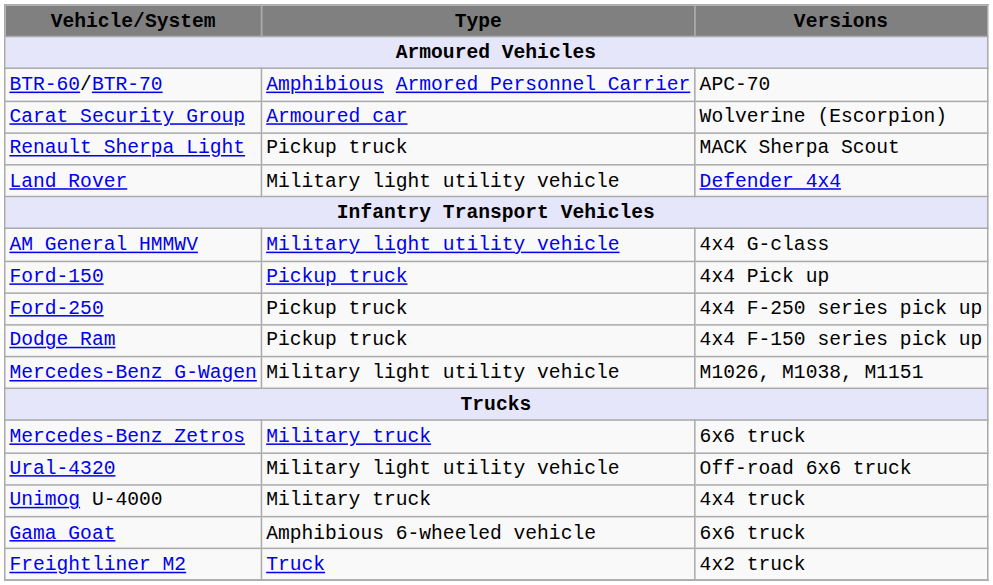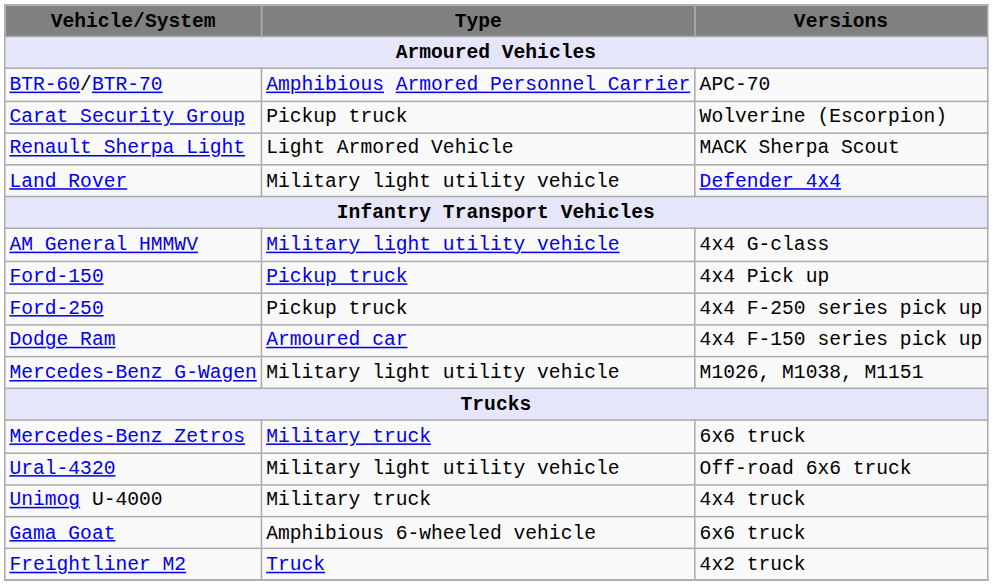(337, 117) Armoured car -> (337, 117) Pickup truck
(337, 149) Pickup truck -> (390, 149) Light Armored Vehicle
(337, 341) Pickup truck -> (337, 341) Armoured car
